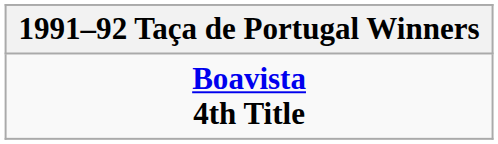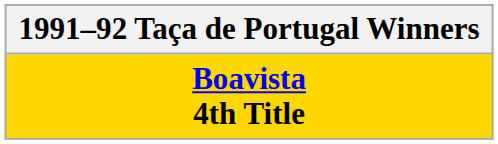(249, 95) no background -> (249, 95) gold background
